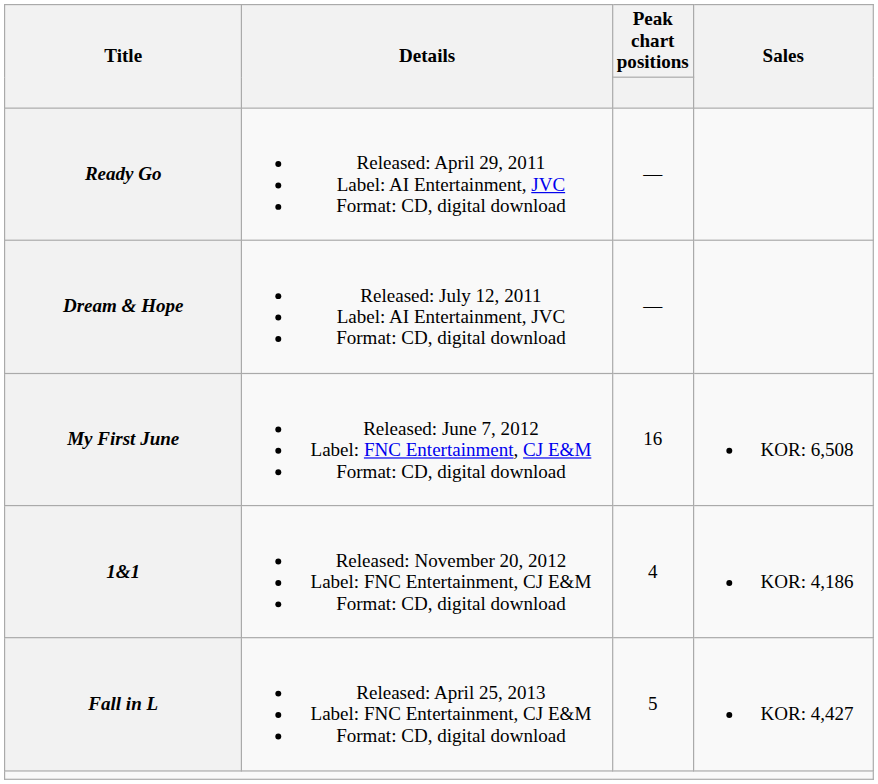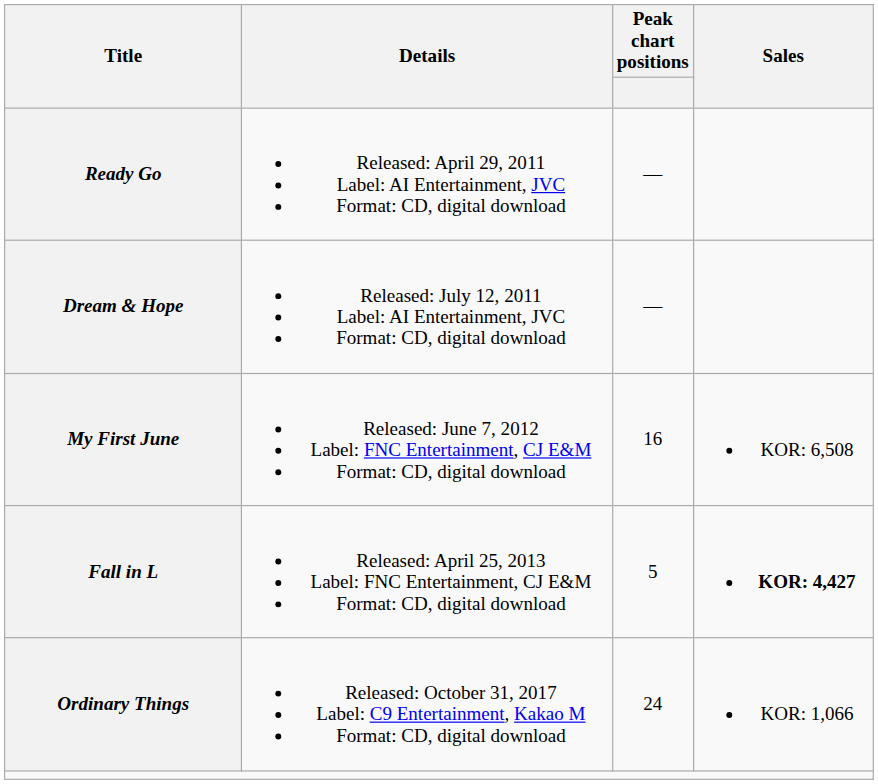- row: (123, 571)
(783, 715) normal -> (783, 582) bold
+ row: (123, 704)
